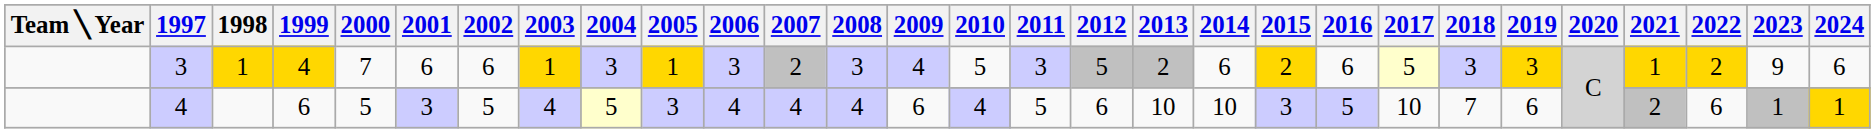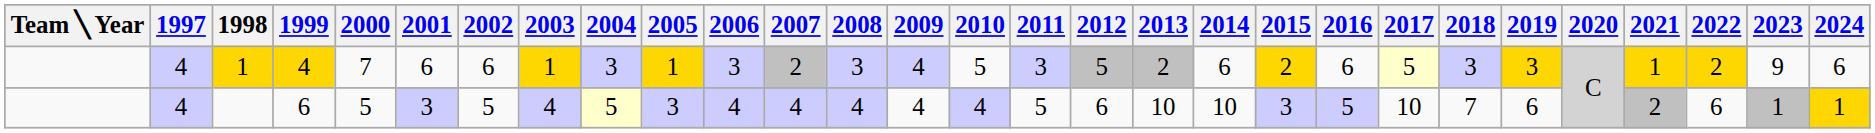(181, 66) 3 -> (181, 66) 4
(919, 107) 6 -> (919, 107) 4
